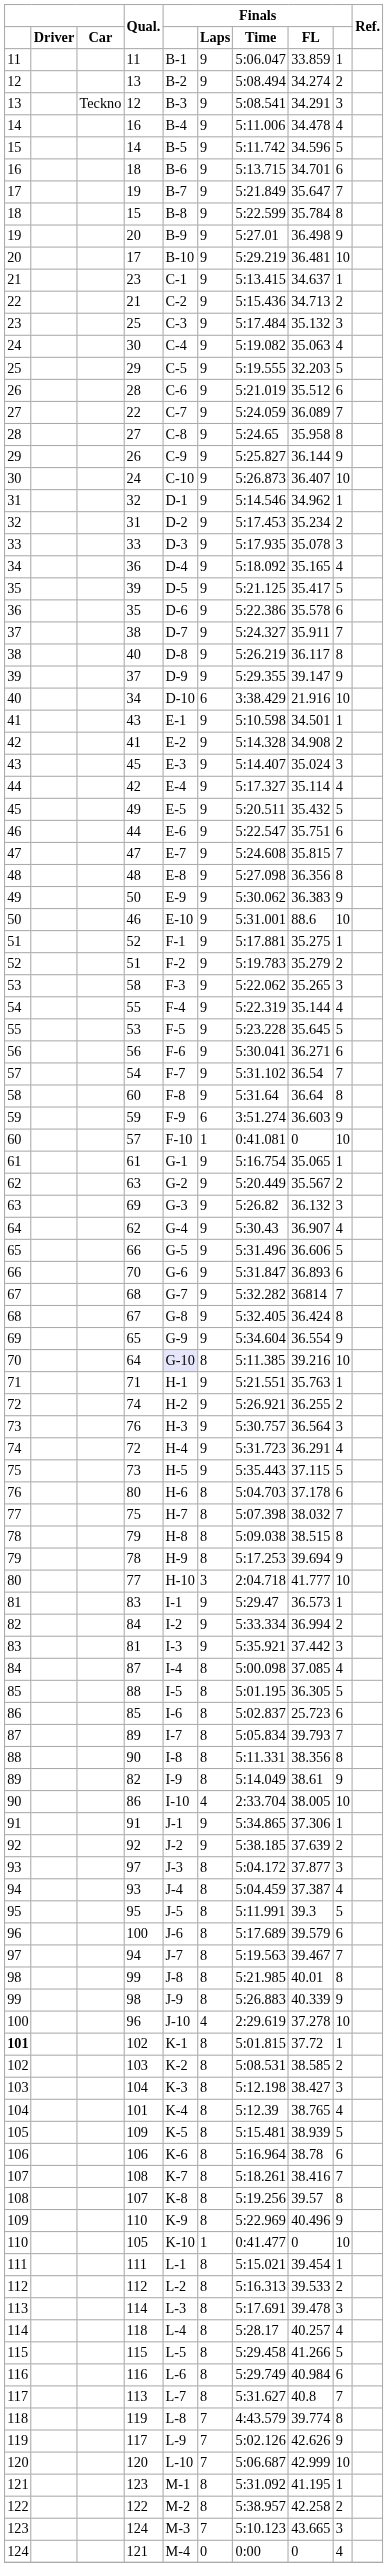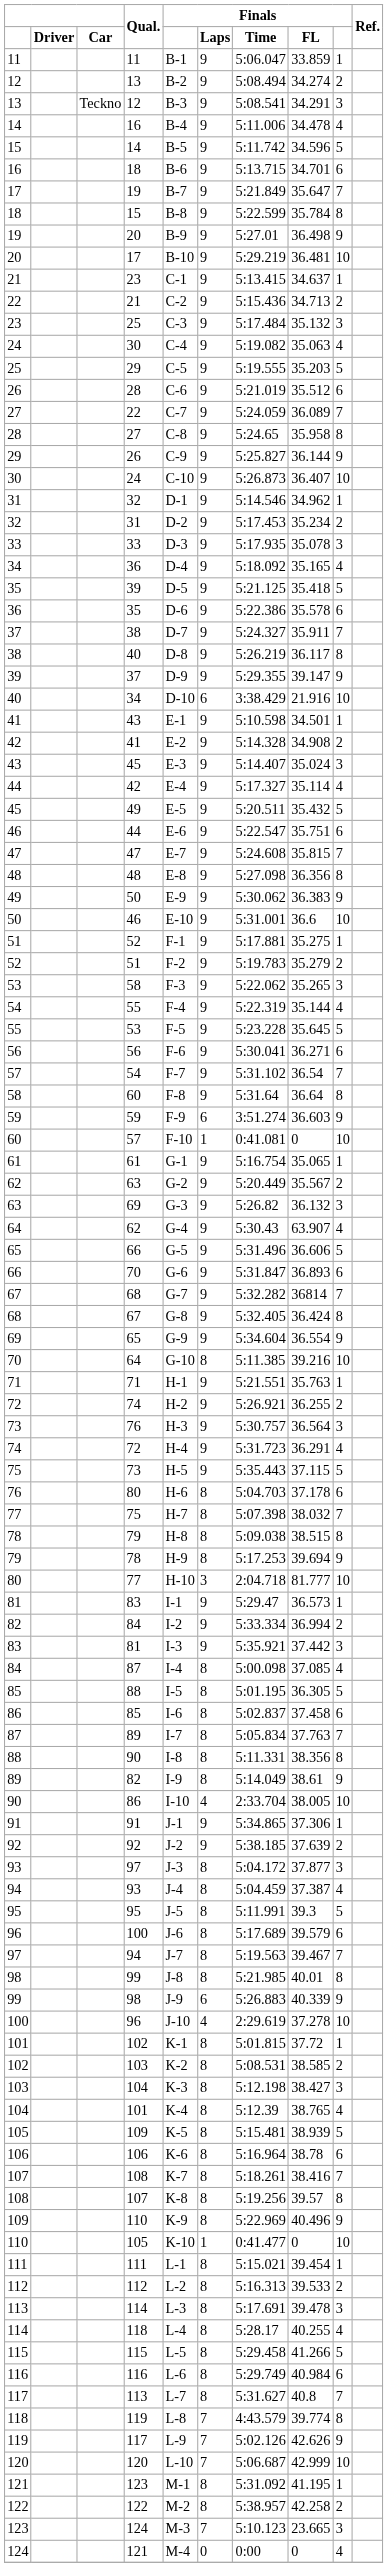(311, 368) 32.203 -> (311, 368) 35.203
(311, 588) 35.417 -> (311, 588) 35.418
(304, 919) 88.6 -> (304, 919) 36.6
(311, 1228) 36.907 -> (311, 1228) 63.907
(180, 1360) lavender background -> (180, 1360) no background
(311, 1581) 41.777 -> (311, 1581) 81.777
(311, 1713) 25.723 -> (311, 1713) 37.458
(311, 1735) 39.793 -> (311, 1735) 37.763
(204, 2000) 8 -> (204, 2000) 6
(18, 2044) bold -> (18, 2044) normal
(311, 2330) 40.257 -> (311, 2330) 40.255
(311, 2529) 43.665 -> (311, 2529) 23.665
